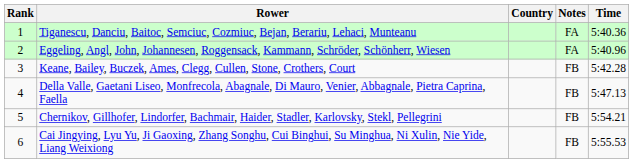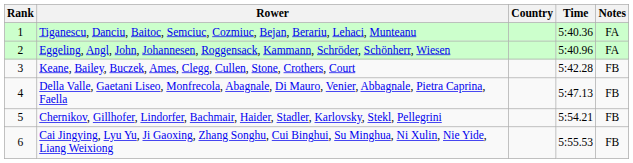columns swapped: (609, 13) <-> (572, 13)
